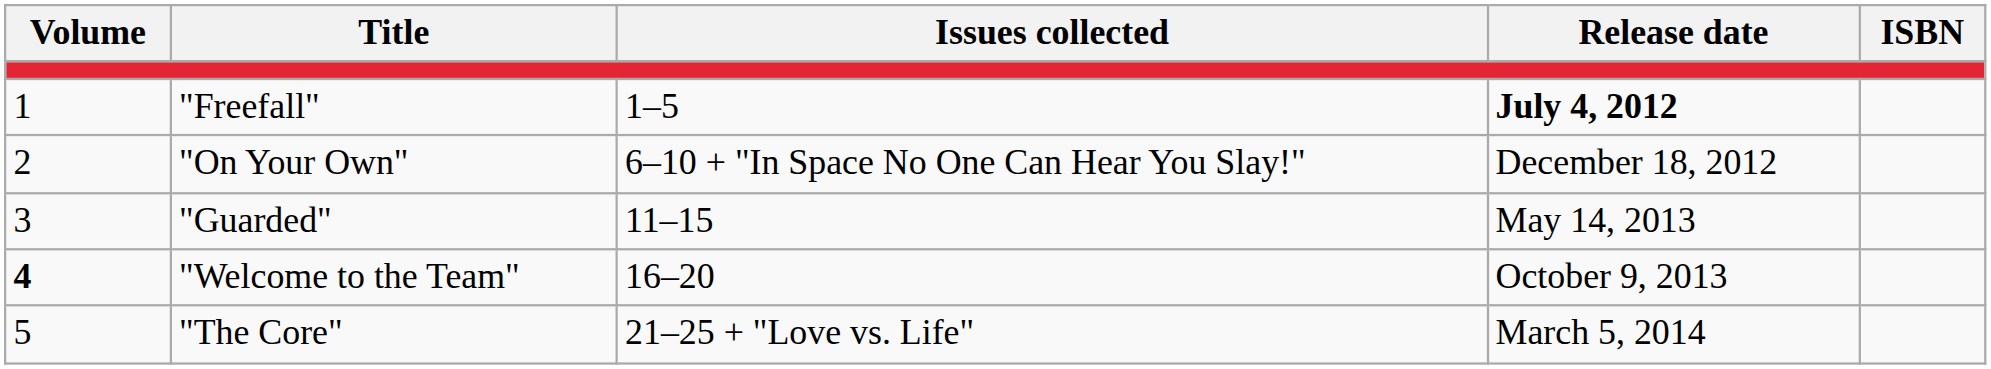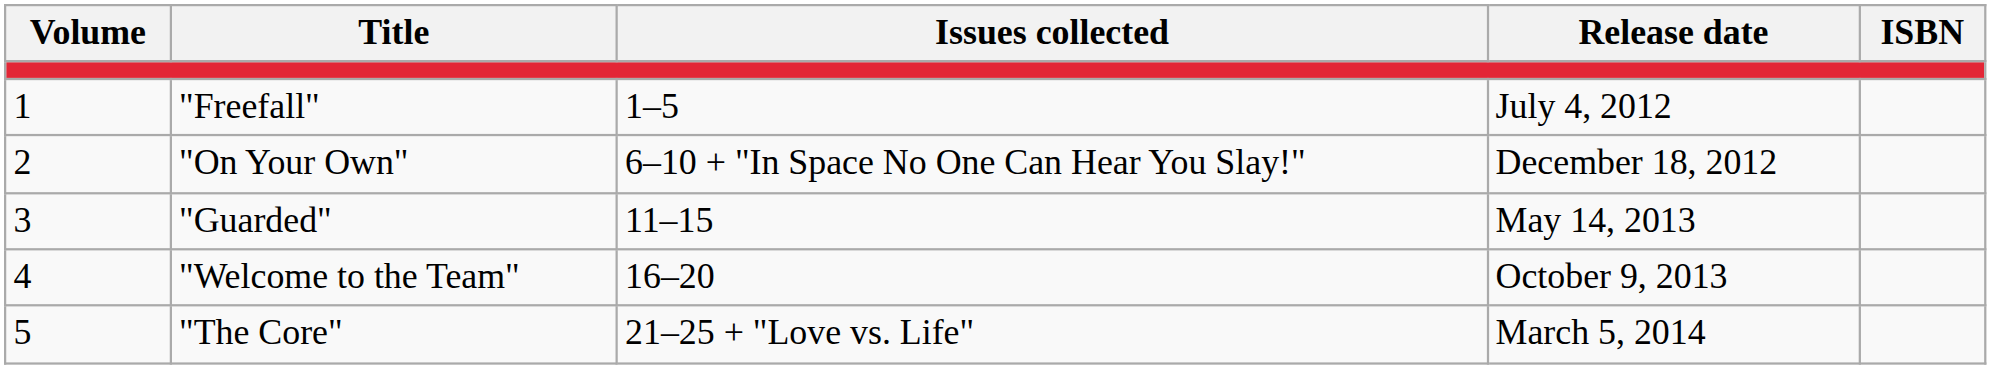(1587, 106) bold -> (1584, 106) normal
(22, 276) bold -> (22, 276) normal
